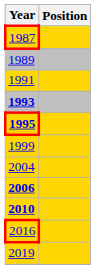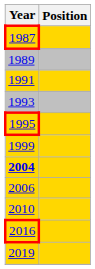(21, 101) bold -> (21, 101) normal
(22, 123) bold -> (22, 123) normal
(21, 167) normal -> (21, 167) bold
(21, 187) bold -> (21, 187) normal
(21, 208) bold -> (21, 208) normal
